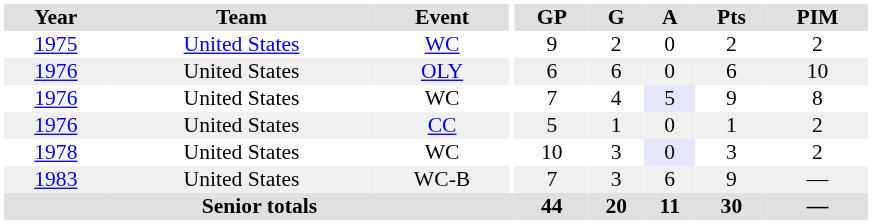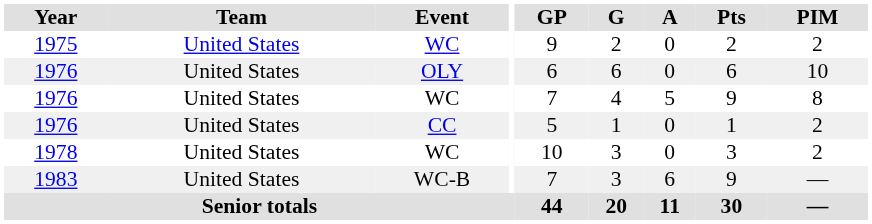(670, 98) lavender background -> (670, 98) no background
(670, 152) lavender background -> (670, 152) no background
